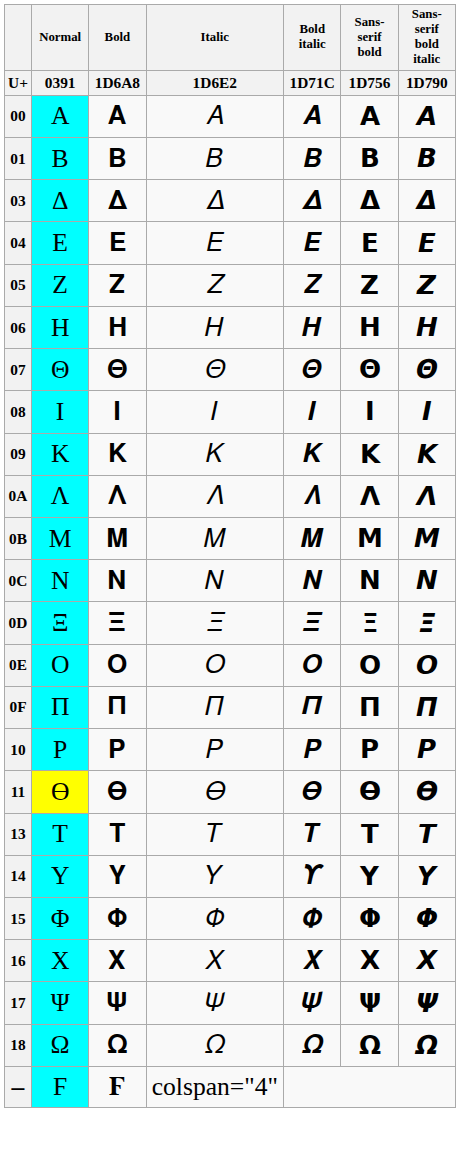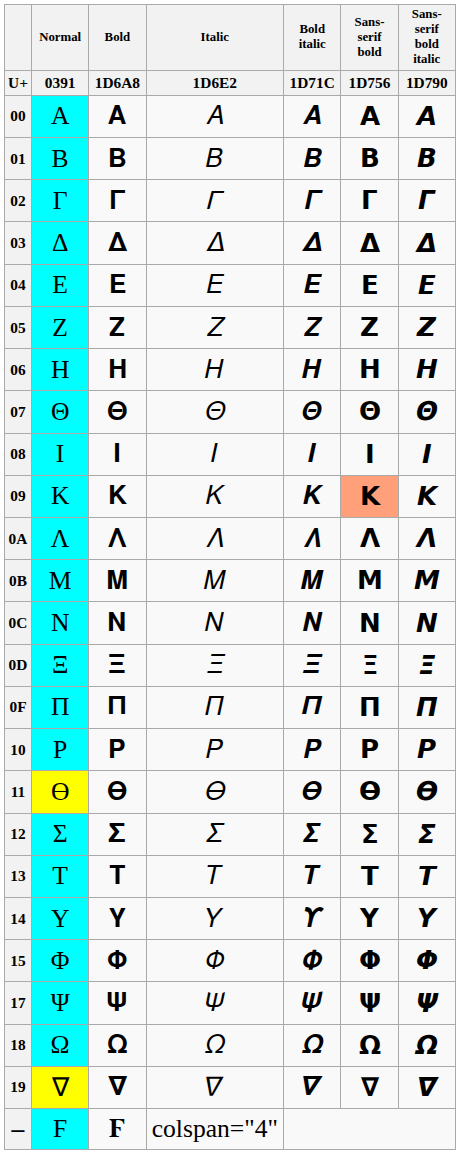+ row: (18, 200)
(370, 454) no background -> (370, 496) lightsalmon background
- row: (18, 665)
+ row: (18, 834)
- row: (18, 960)
+ row: (18, 1087)
